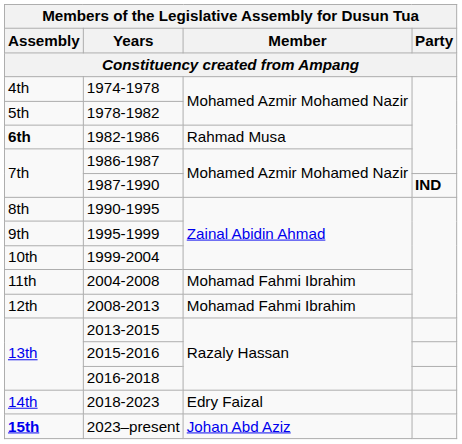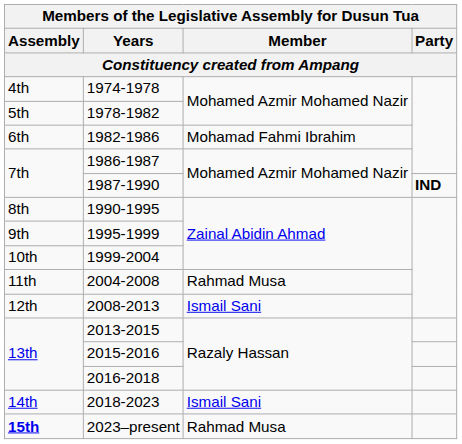(19, 137) bold -> (19, 137) normal
(236, 137) Rahmad Musa -> (271, 137) Mohamad Fahmi Ibrahim
(271, 281) Mohamad Fahmi Ibrahim -> (236, 281) Rahmad Musa
(271, 305) Mohamad Fahmi Ibrahim -> (224, 305) Ismail Sani
(225, 402) Edry Faizal -> (224, 402) Ismail Sani
(239, 426) Johan Abd Aziz -> (236, 426) Rahmad Musa
